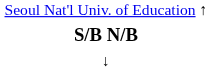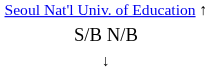(106, 34) bold -> (106, 34) normal
